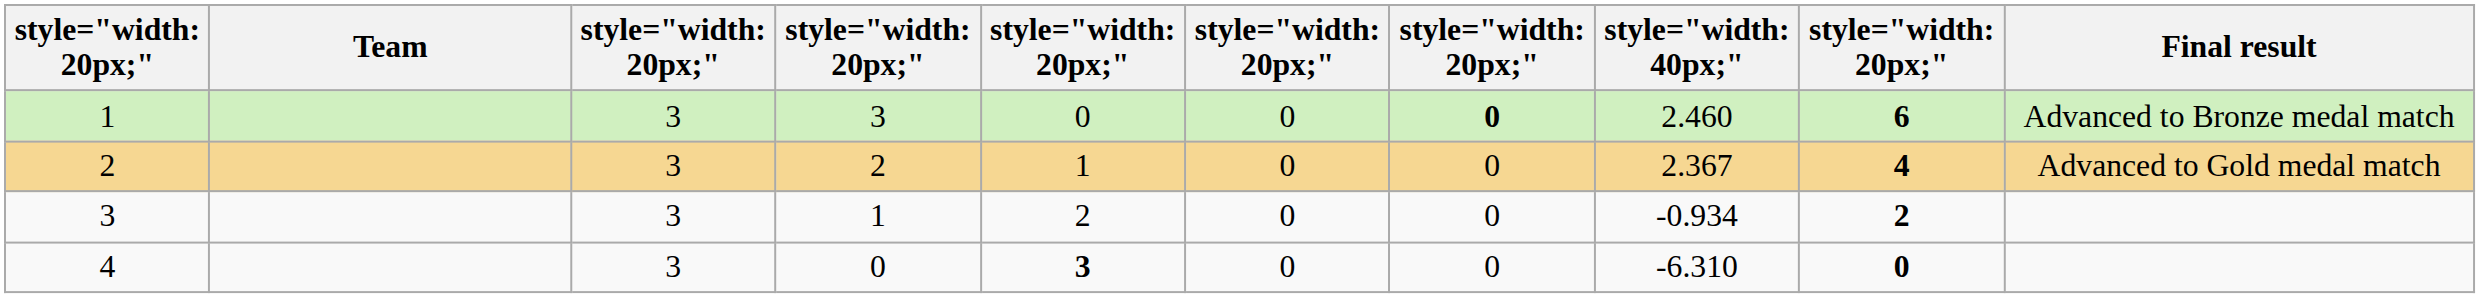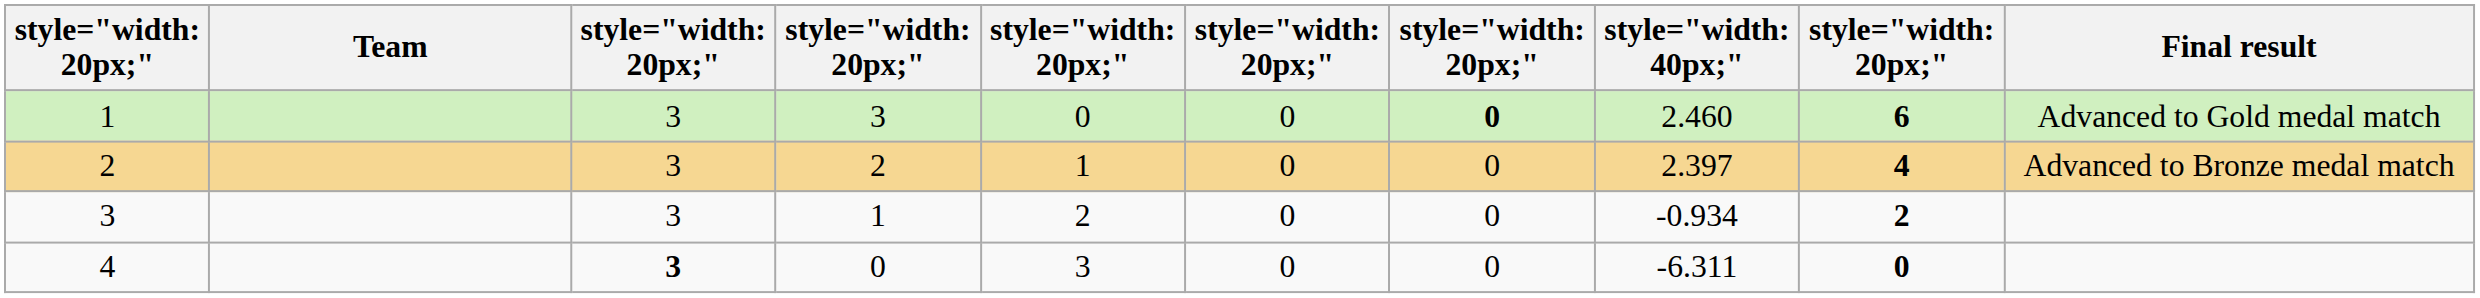(2239, 115) Advanced to Bronze medal match -> (2239, 115) Advanced to Gold medal match
(1697, 165) 2.367 -> (1697, 165) 2.397
(2239, 165) Advanced to Gold medal match -> (2239, 165) Advanced to Bronze medal match
(673, 266) normal -> (673, 266) bold
(1083, 266) bold -> (1083, 266) normal
(1697, 266) -6.310 -> (1697, 266) -6.311
